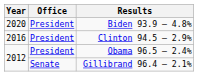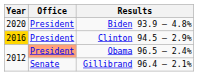(16, 38) no background -> (16, 38) gold background
(52, 51) no background -> (52, 51) lightsalmon background
